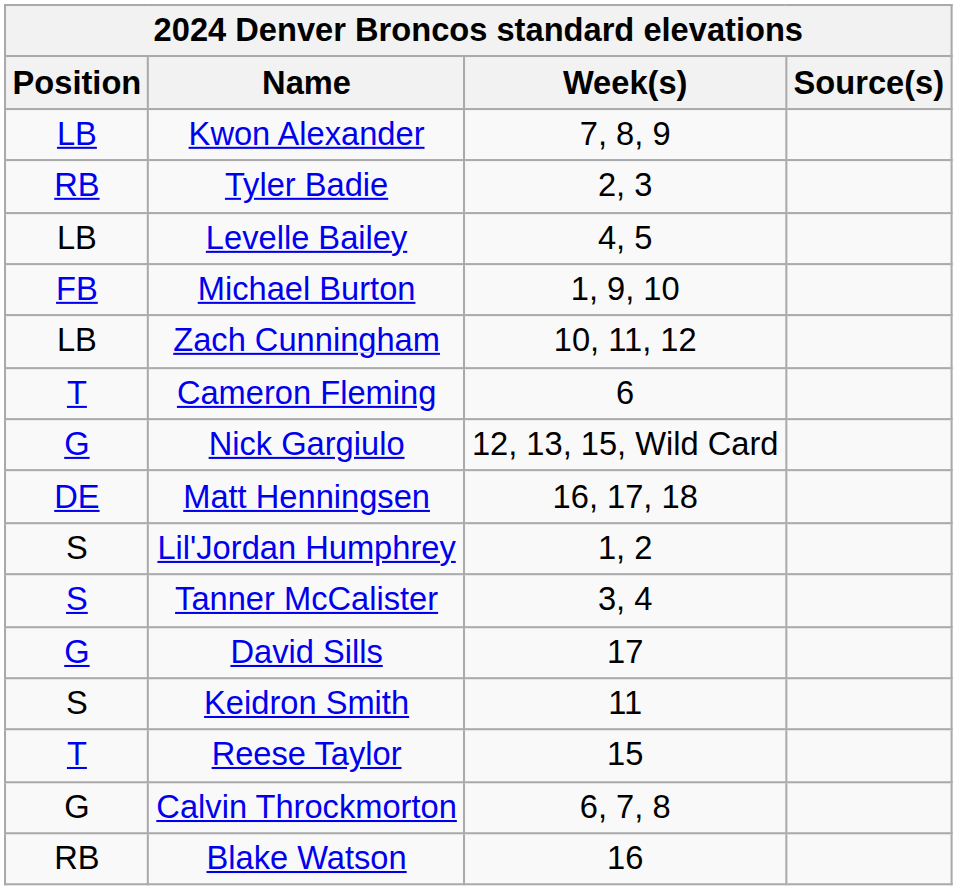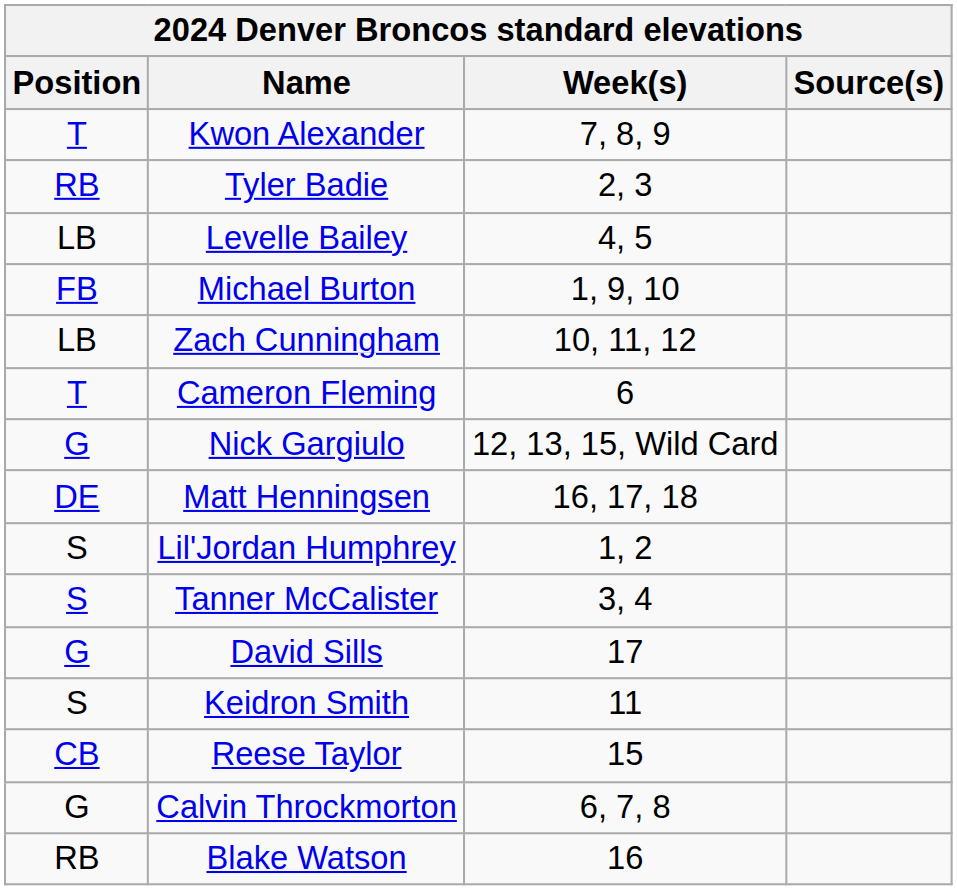(77, 133) LB -> (77, 133) T
(77, 755) T -> (77, 755) CB
